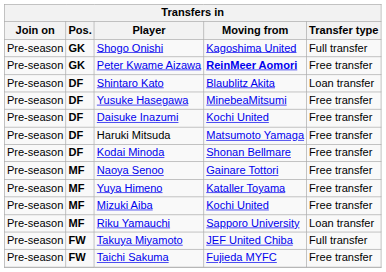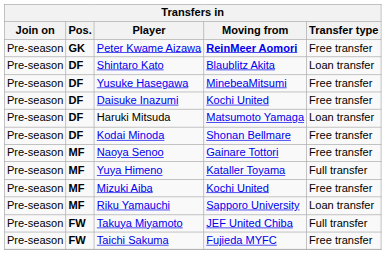- row: (130, 48)
(341, 135) Free transfer -> (342, 118) Loan transfer
(341, 188) Free transfer -> (338, 170) Full transfer
